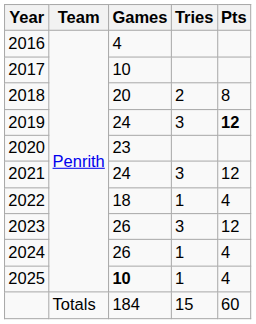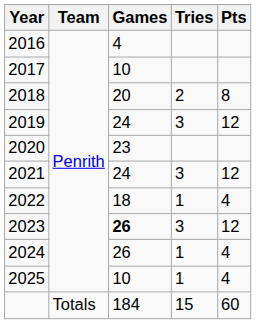(230, 122) bold -> (230, 122) normal
(122, 226) normal -> (122, 226) bold
(122, 278) bold -> (122, 278) normal
